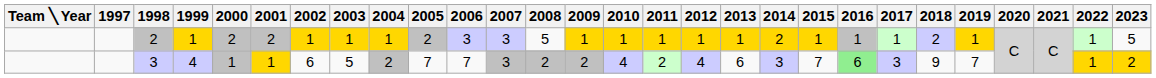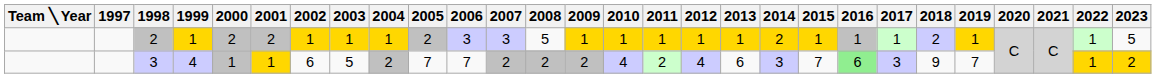(506, 62) 3 -> (506, 62) 2
